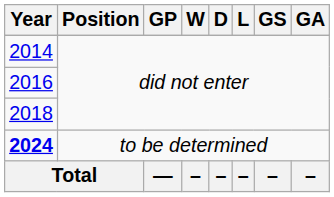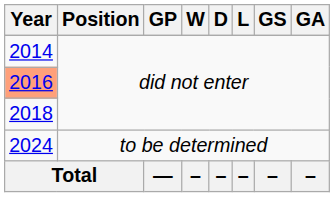(31, 82) no background -> (31, 82) lightsalmon background
(31, 144) bold -> (31, 144) normal
